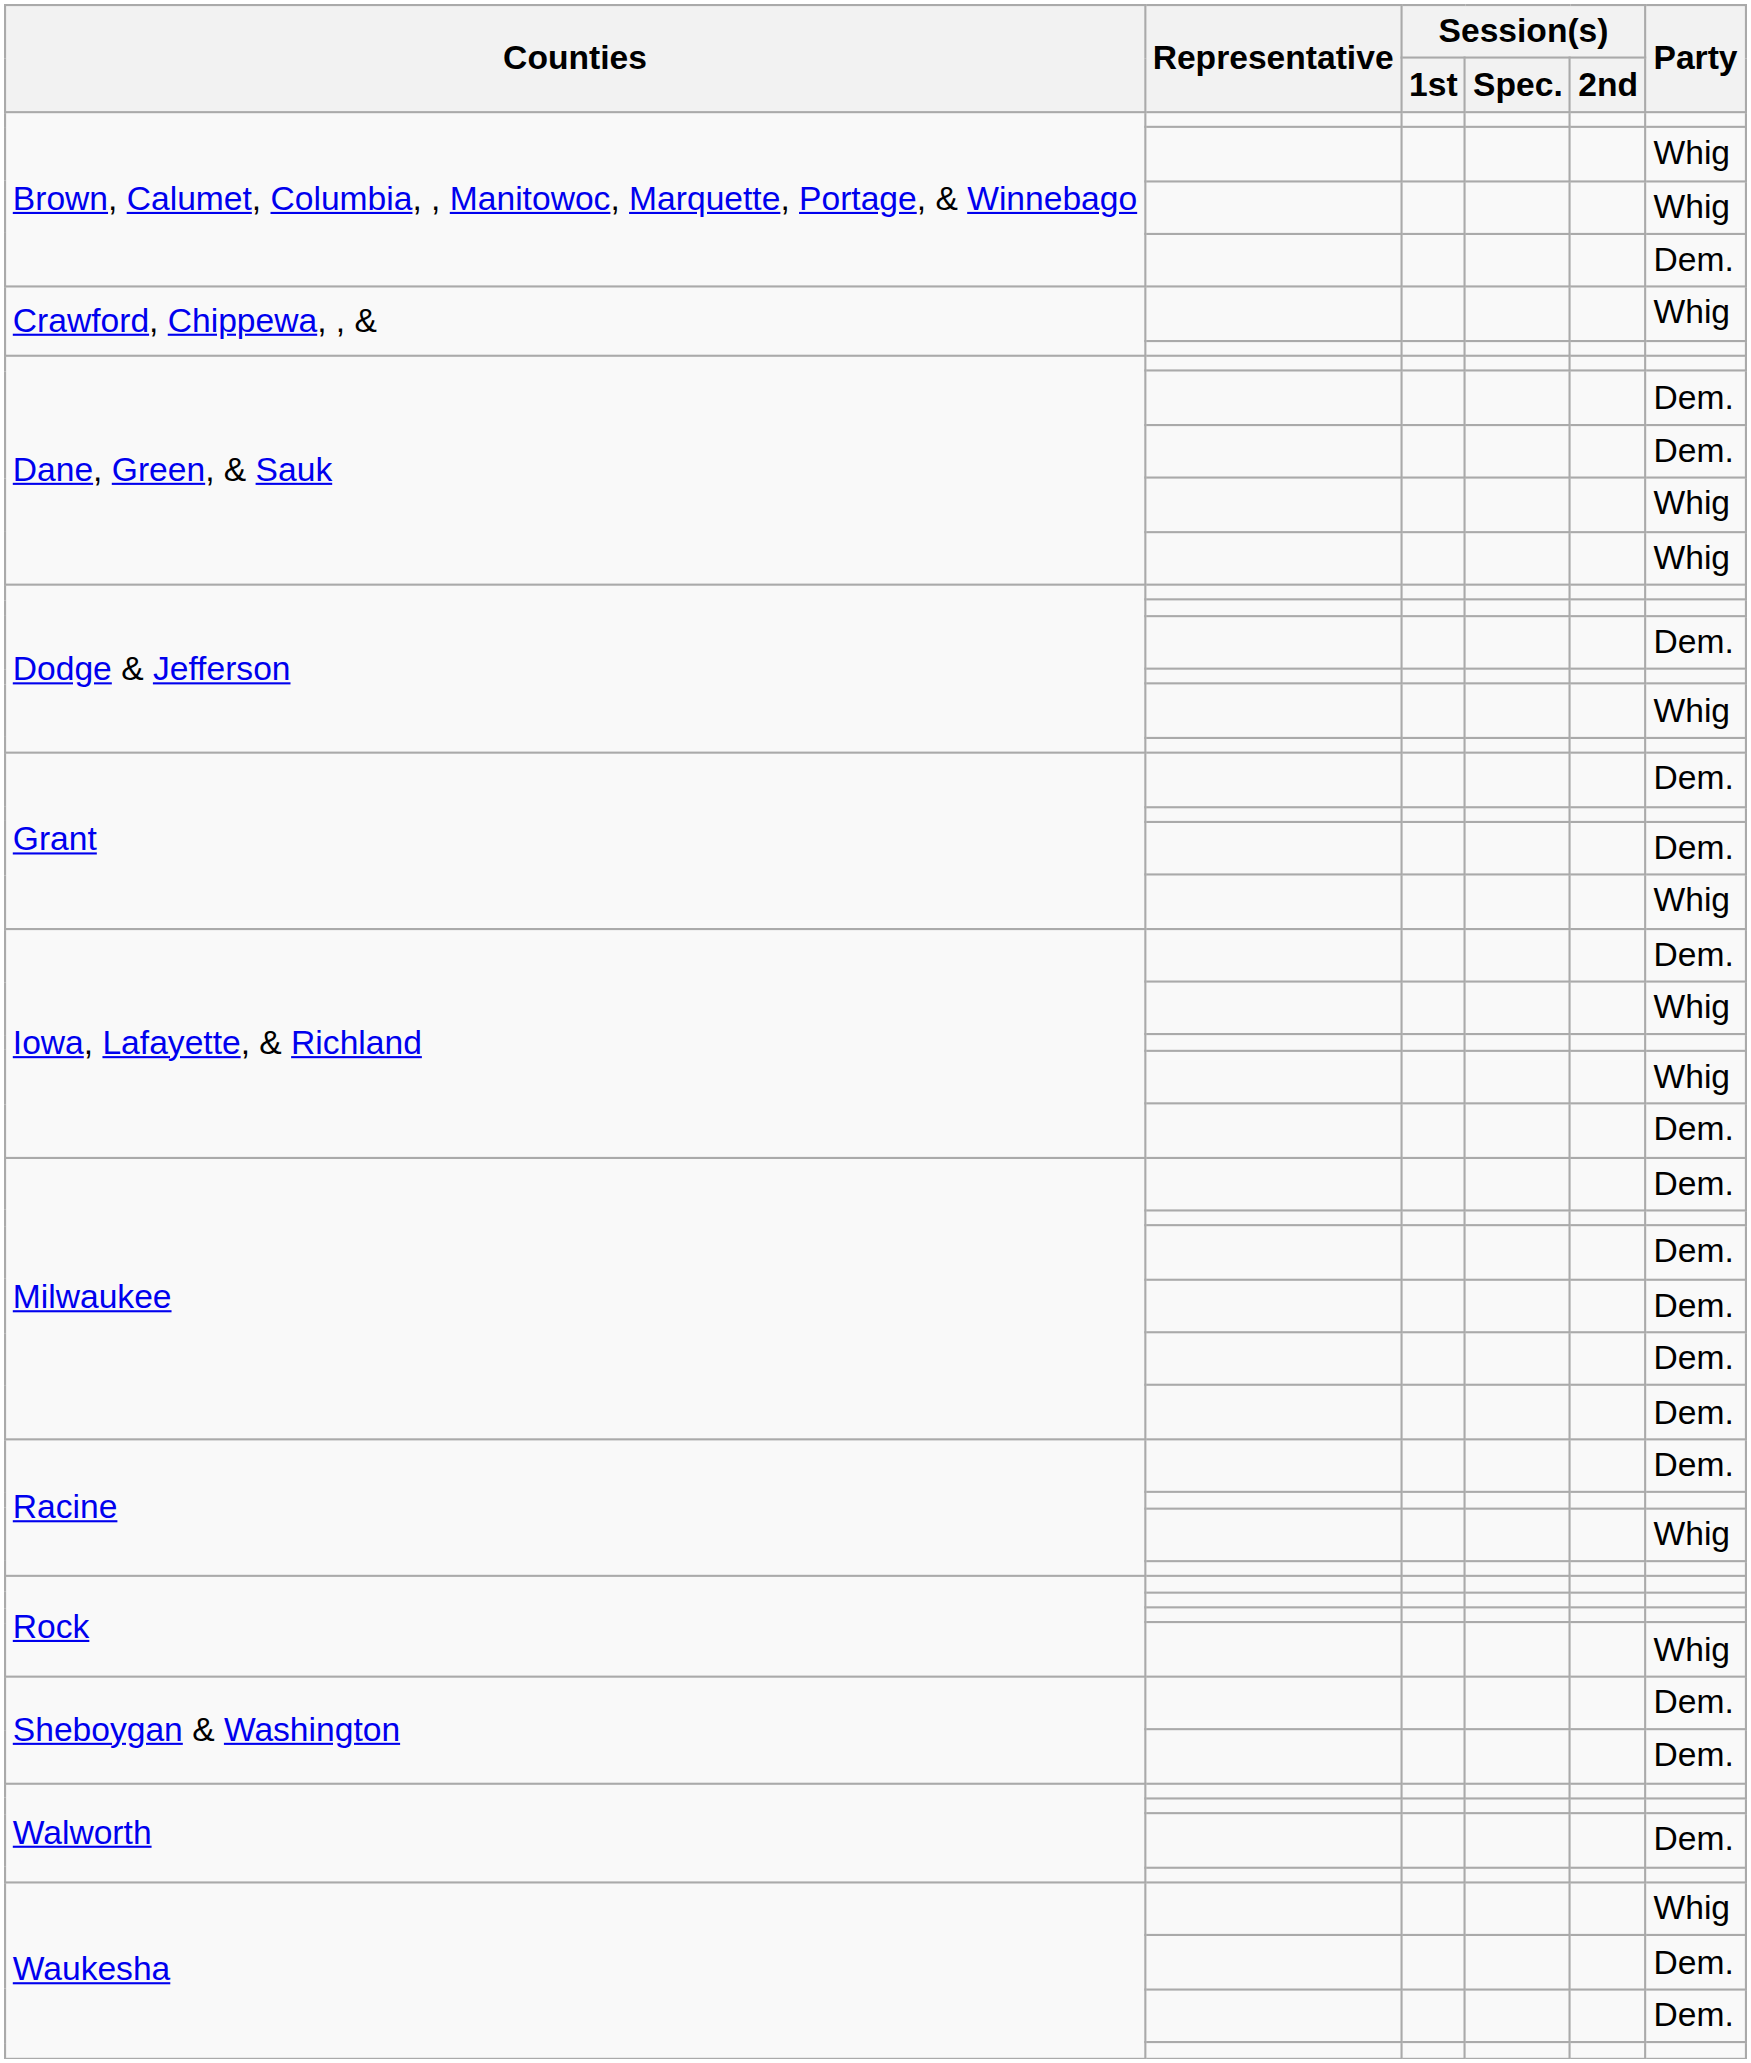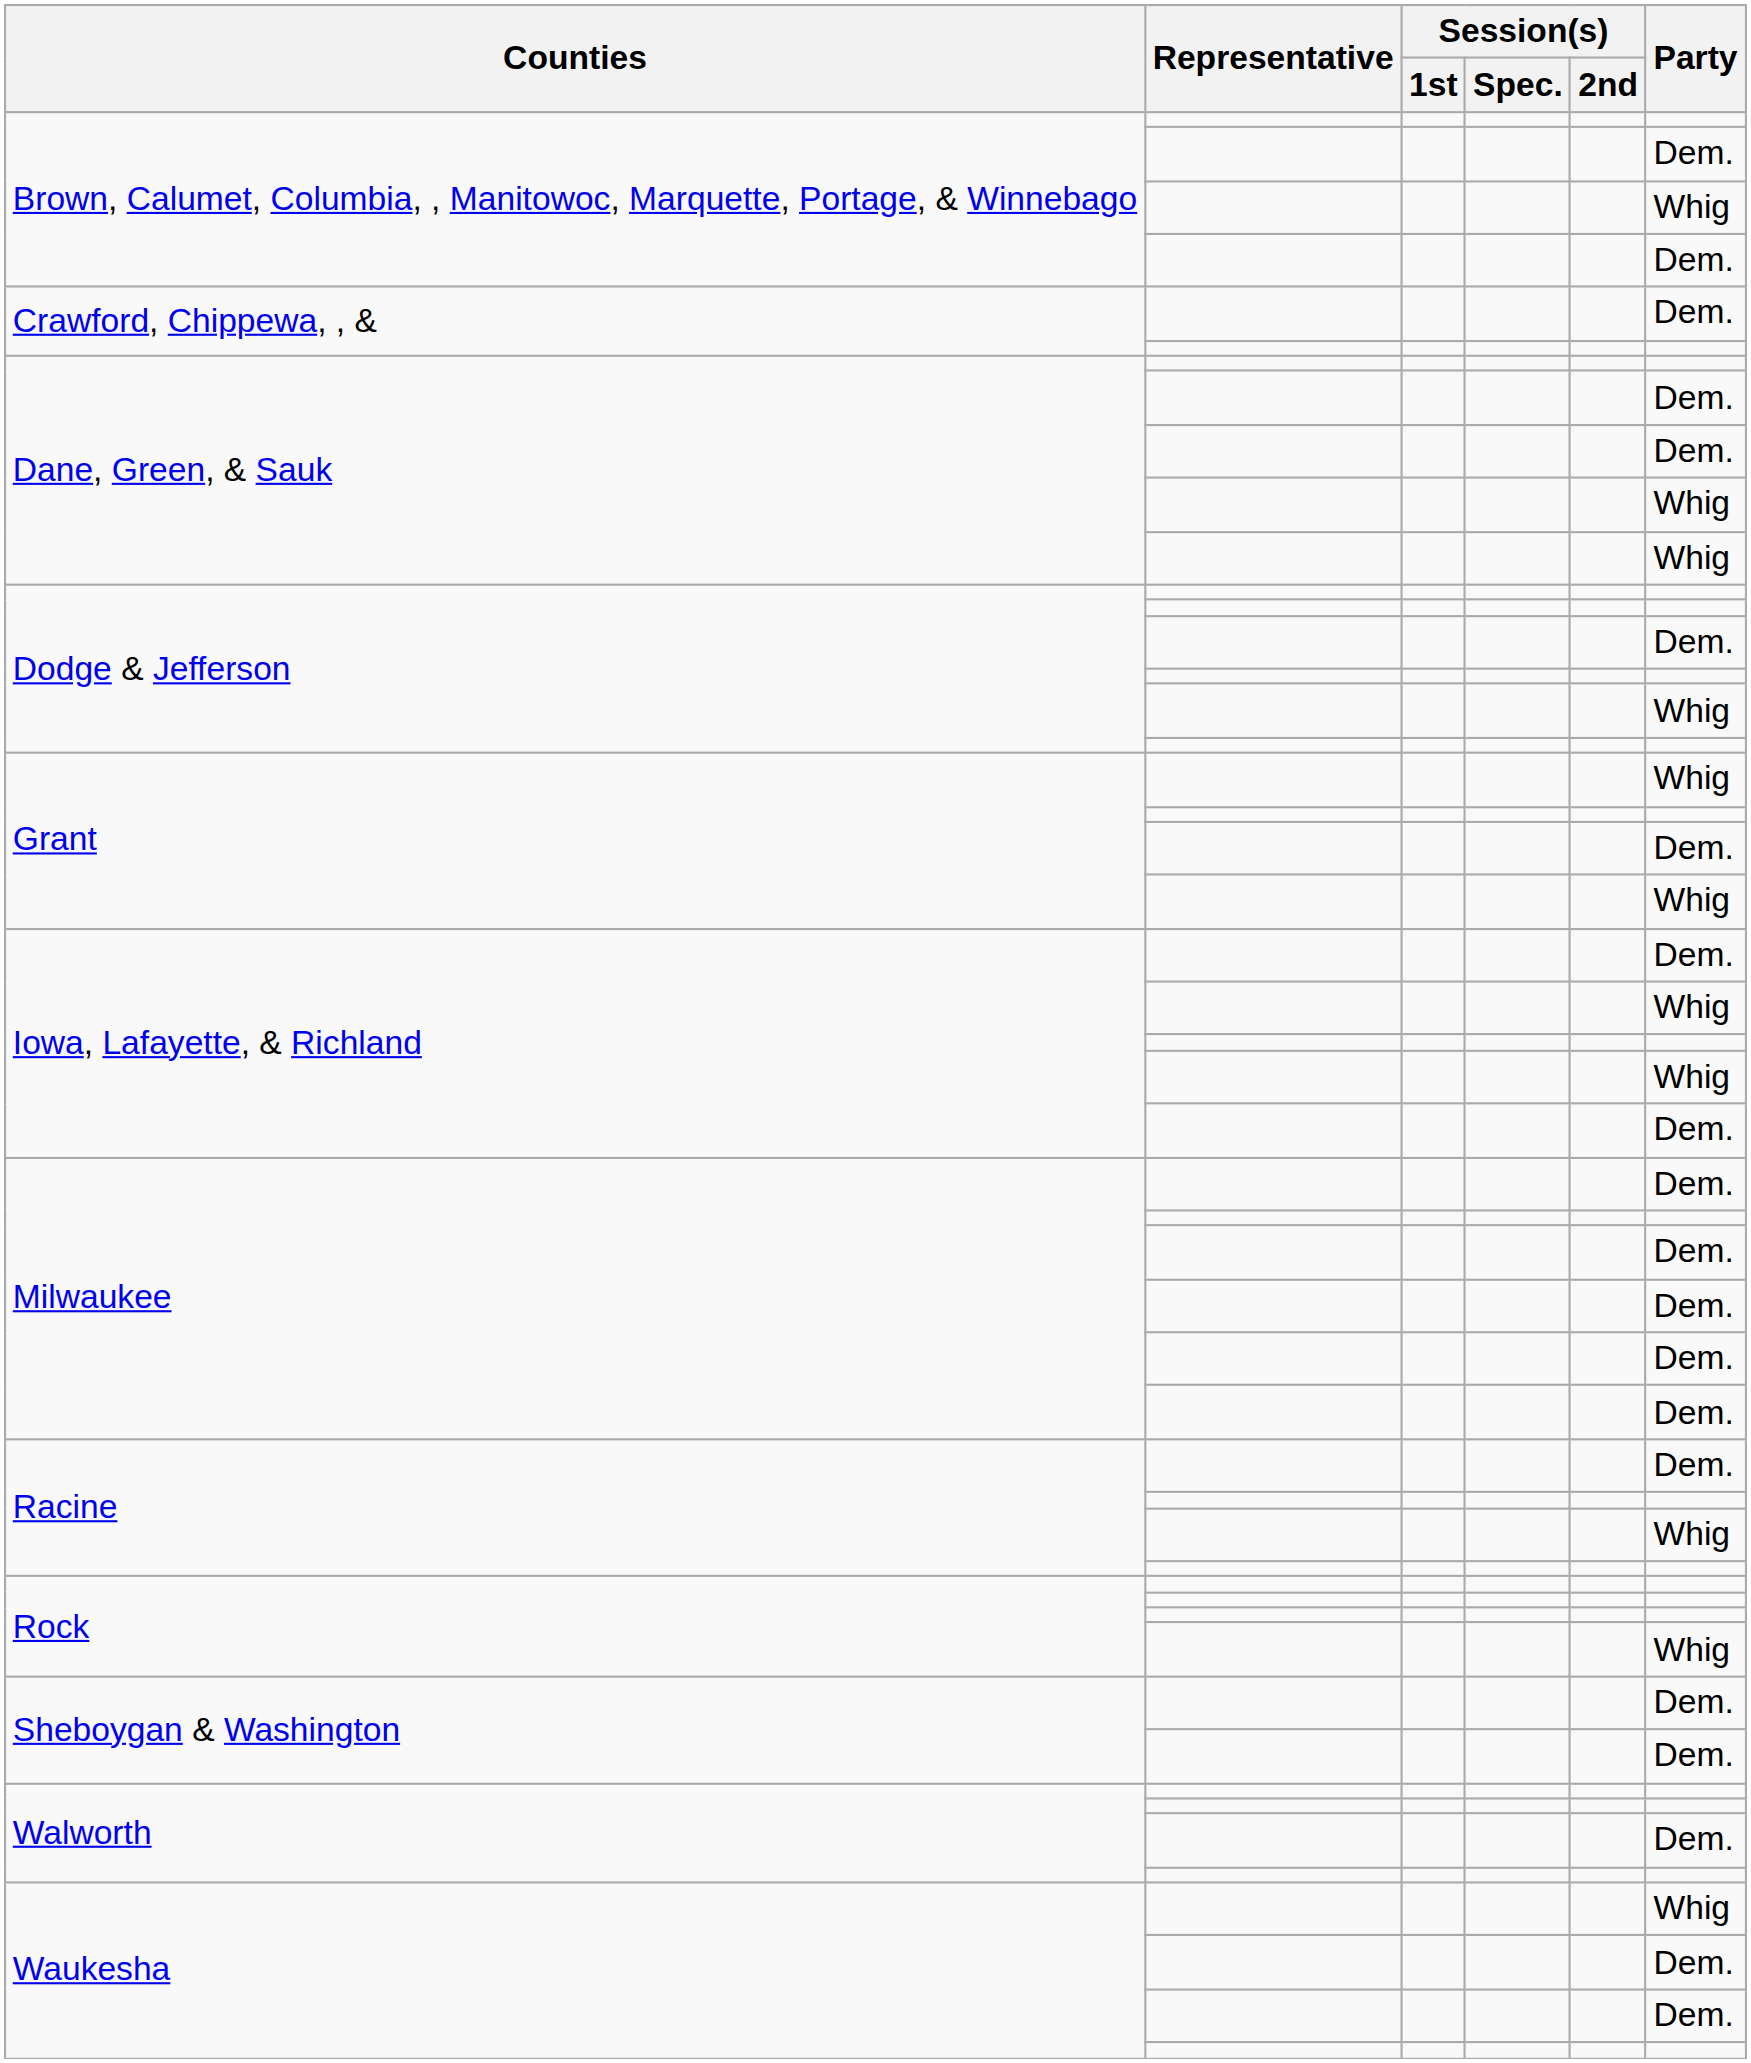(1692, 153) Whig -> (1694, 153) Dem.
(1692, 313) Whig -> (1694, 313) Dem.
(1694, 779) Dem. -> (1692, 779) Whig
